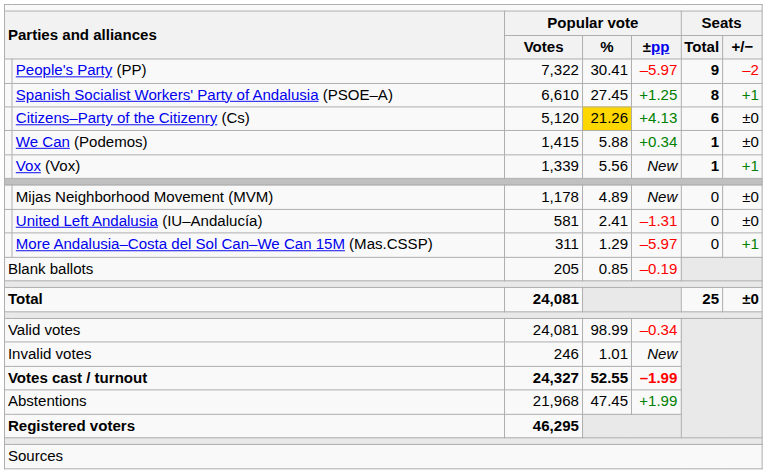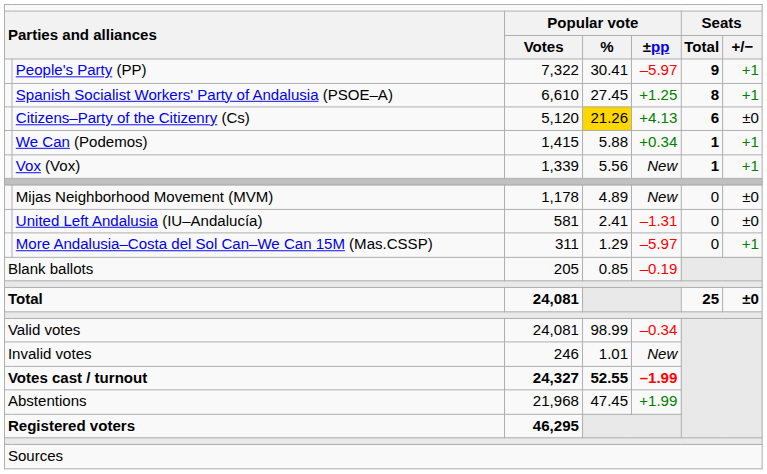(751, 71) –2 -> (750, 71) +1
(751, 142) ±0 -> (750, 142) +1
